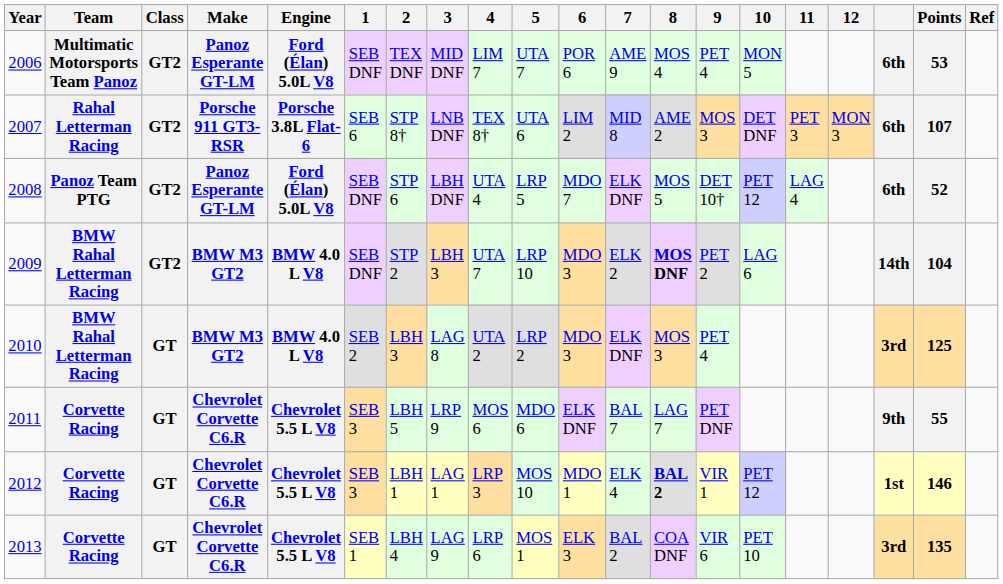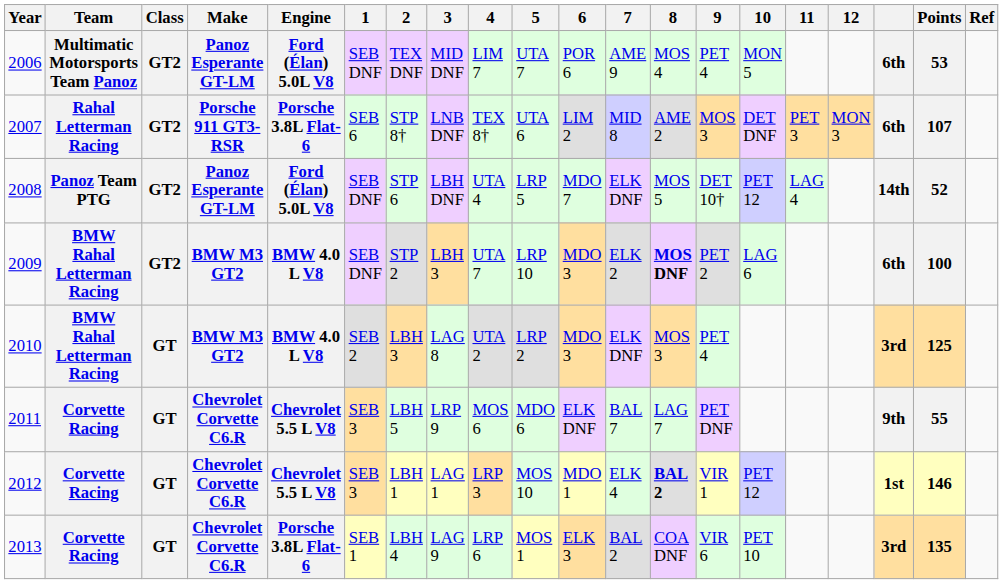(894, 190) 6th -> (894, 190) 14th
(894, 263) 14th -> (894, 263) 6th
(939, 263) 104 -> (939, 263) 100
(306, 547) Chevrolet 5.5 L V8 -> (306, 547) Porsche 3.8L Flat-6
